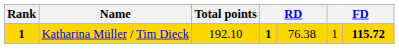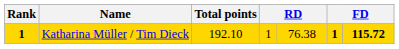(268, 33) bold -> (268, 33) normal
(335, 33) normal -> (335, 33) bold
